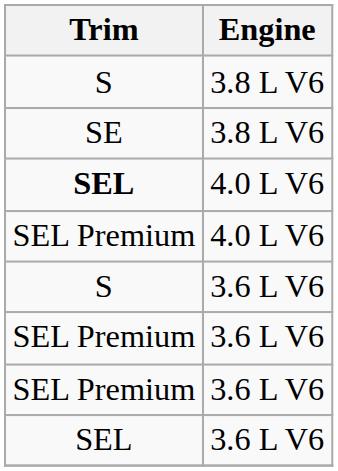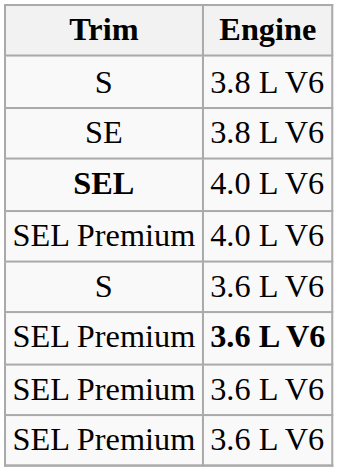(267, 337) normal -> (268, 337) bold
(104, 440) SEL -> (104, 440) SEL Premium
